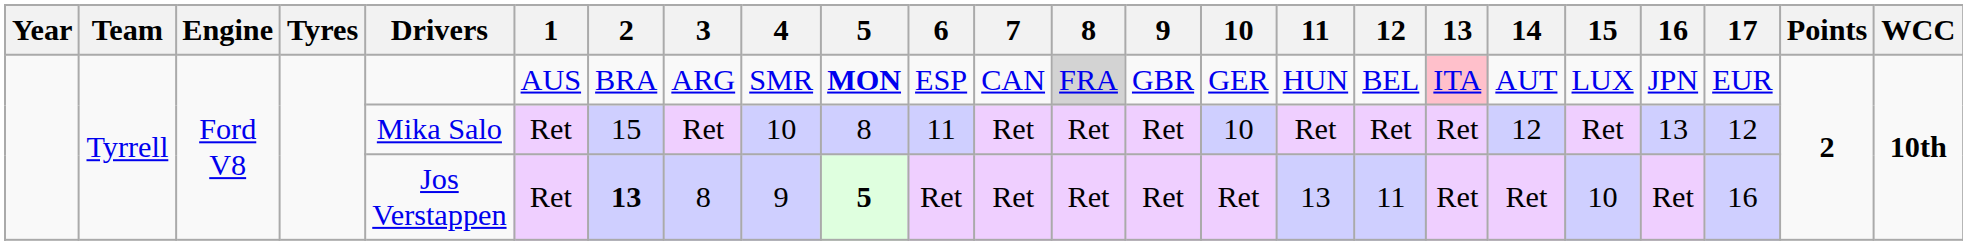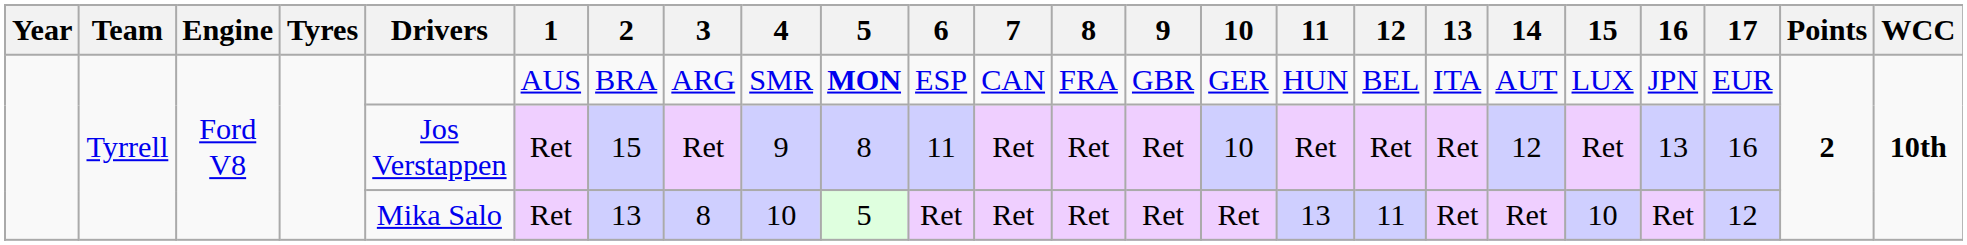(1089, 79) lightgrey background -> (1089, 79) no background
(1457, 79) pink background -> (1457, 79) no background
(439, 129) Mika Salo -> (439, 147) Jos Verstappen
(781, 129) 10 -> (781, 147) 9
(1742, 129) 12 -> (1742, 147) 16
(439, 197) Jos Verstappen -> (439, 215) Mika Salo
(626, 197) bold -> (626, 215) normal
(781, 197) 9 -> (781, 215) 10
(864, 197) bold -> (864, 215) normal
(1742, 197) 16 -> (1742, 215) 12
